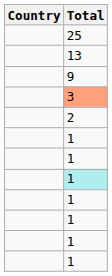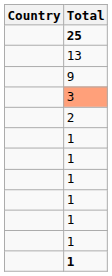(74, 35) normal -> (74, 35) bold
(70, 179) paleturquoise background -> (70, 179) no background
(70, 261) normal -> (70, 261) bold
